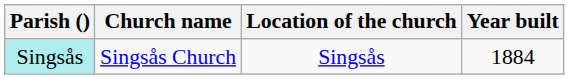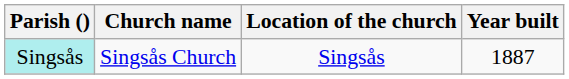(513, 56) 1884 -> (513, 56) 1887
